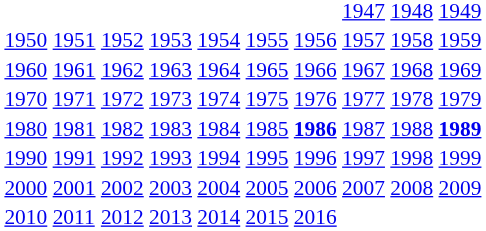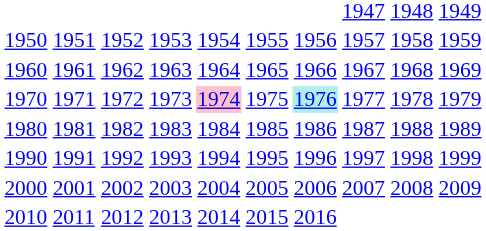(219, 99) no background -> (219, 99) pink background
(315, 99) no background -> (315, 99) paleturquoise background
(315, 128) bold -> (315, 128) normal
(460, 128) bold -> (460, 128) normal
